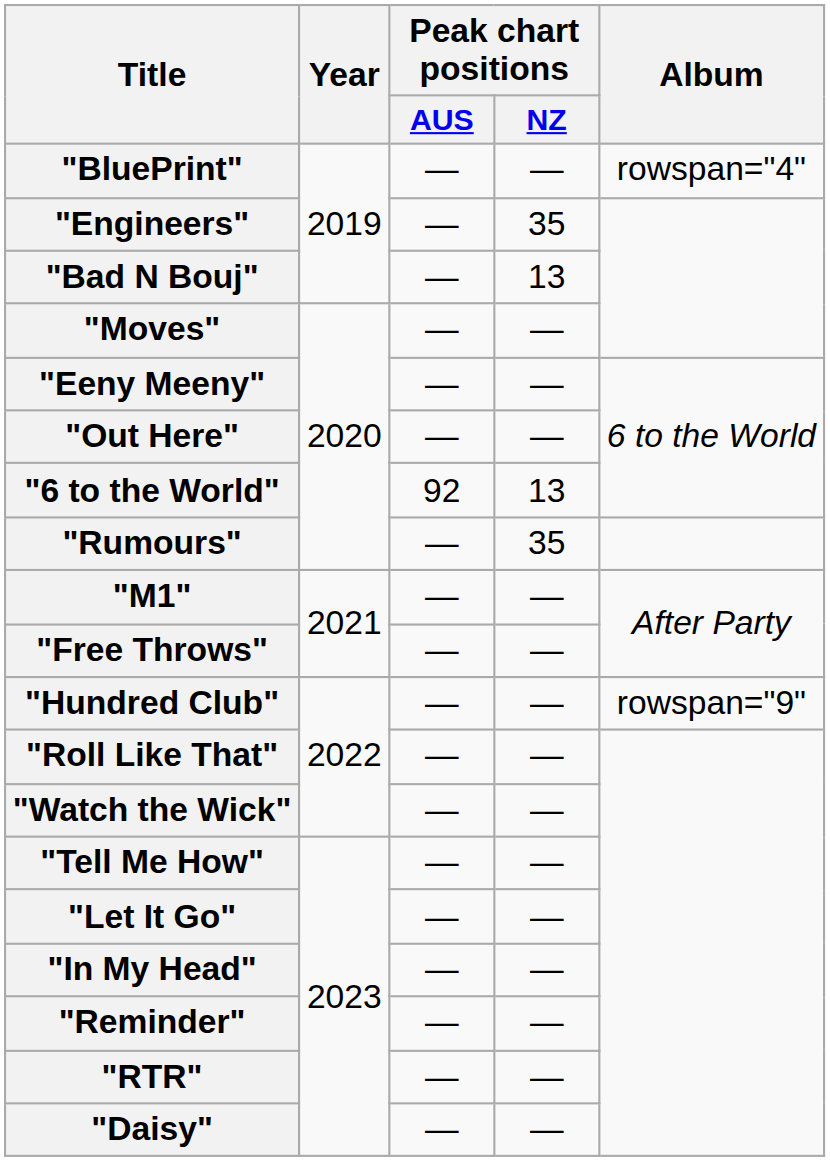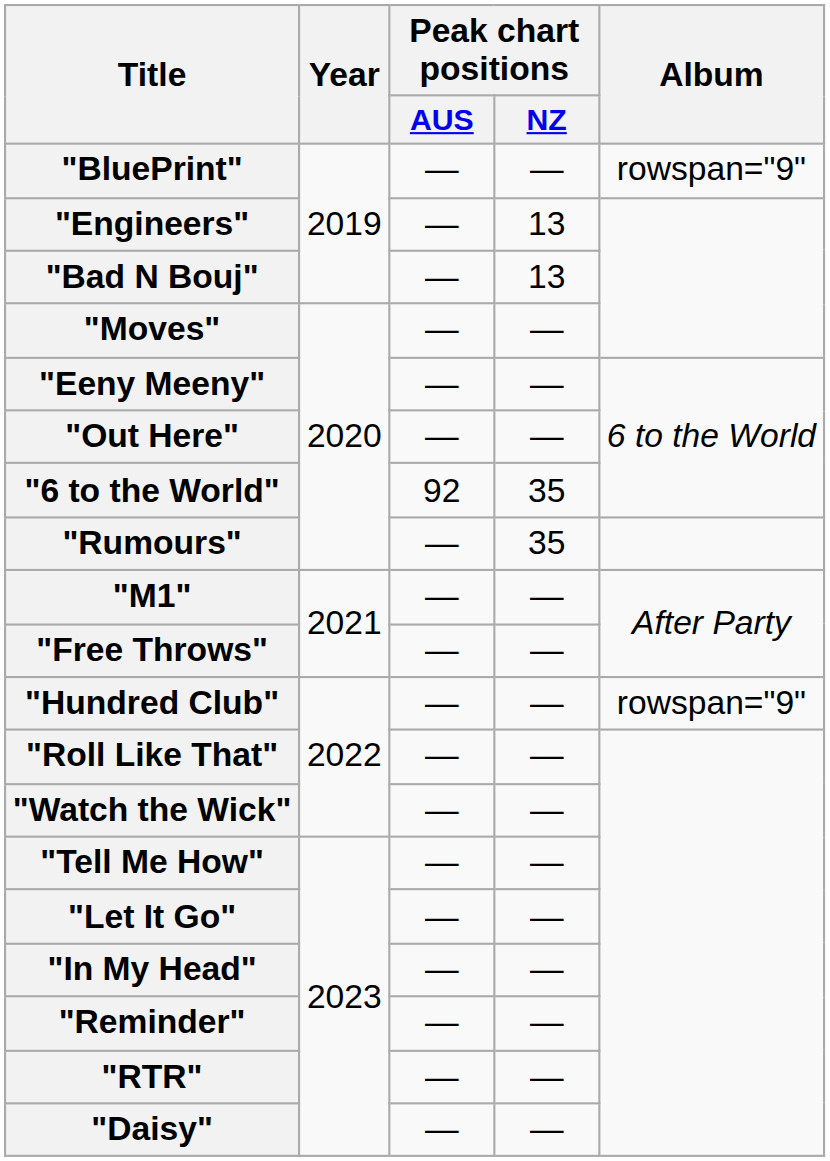(711, 170) rowspan="4" -> (711, 170) rowspan="9"
(547, 223) 35 -> (547, 223) 13
(547, 489) 13 -> (547, 489) 35
